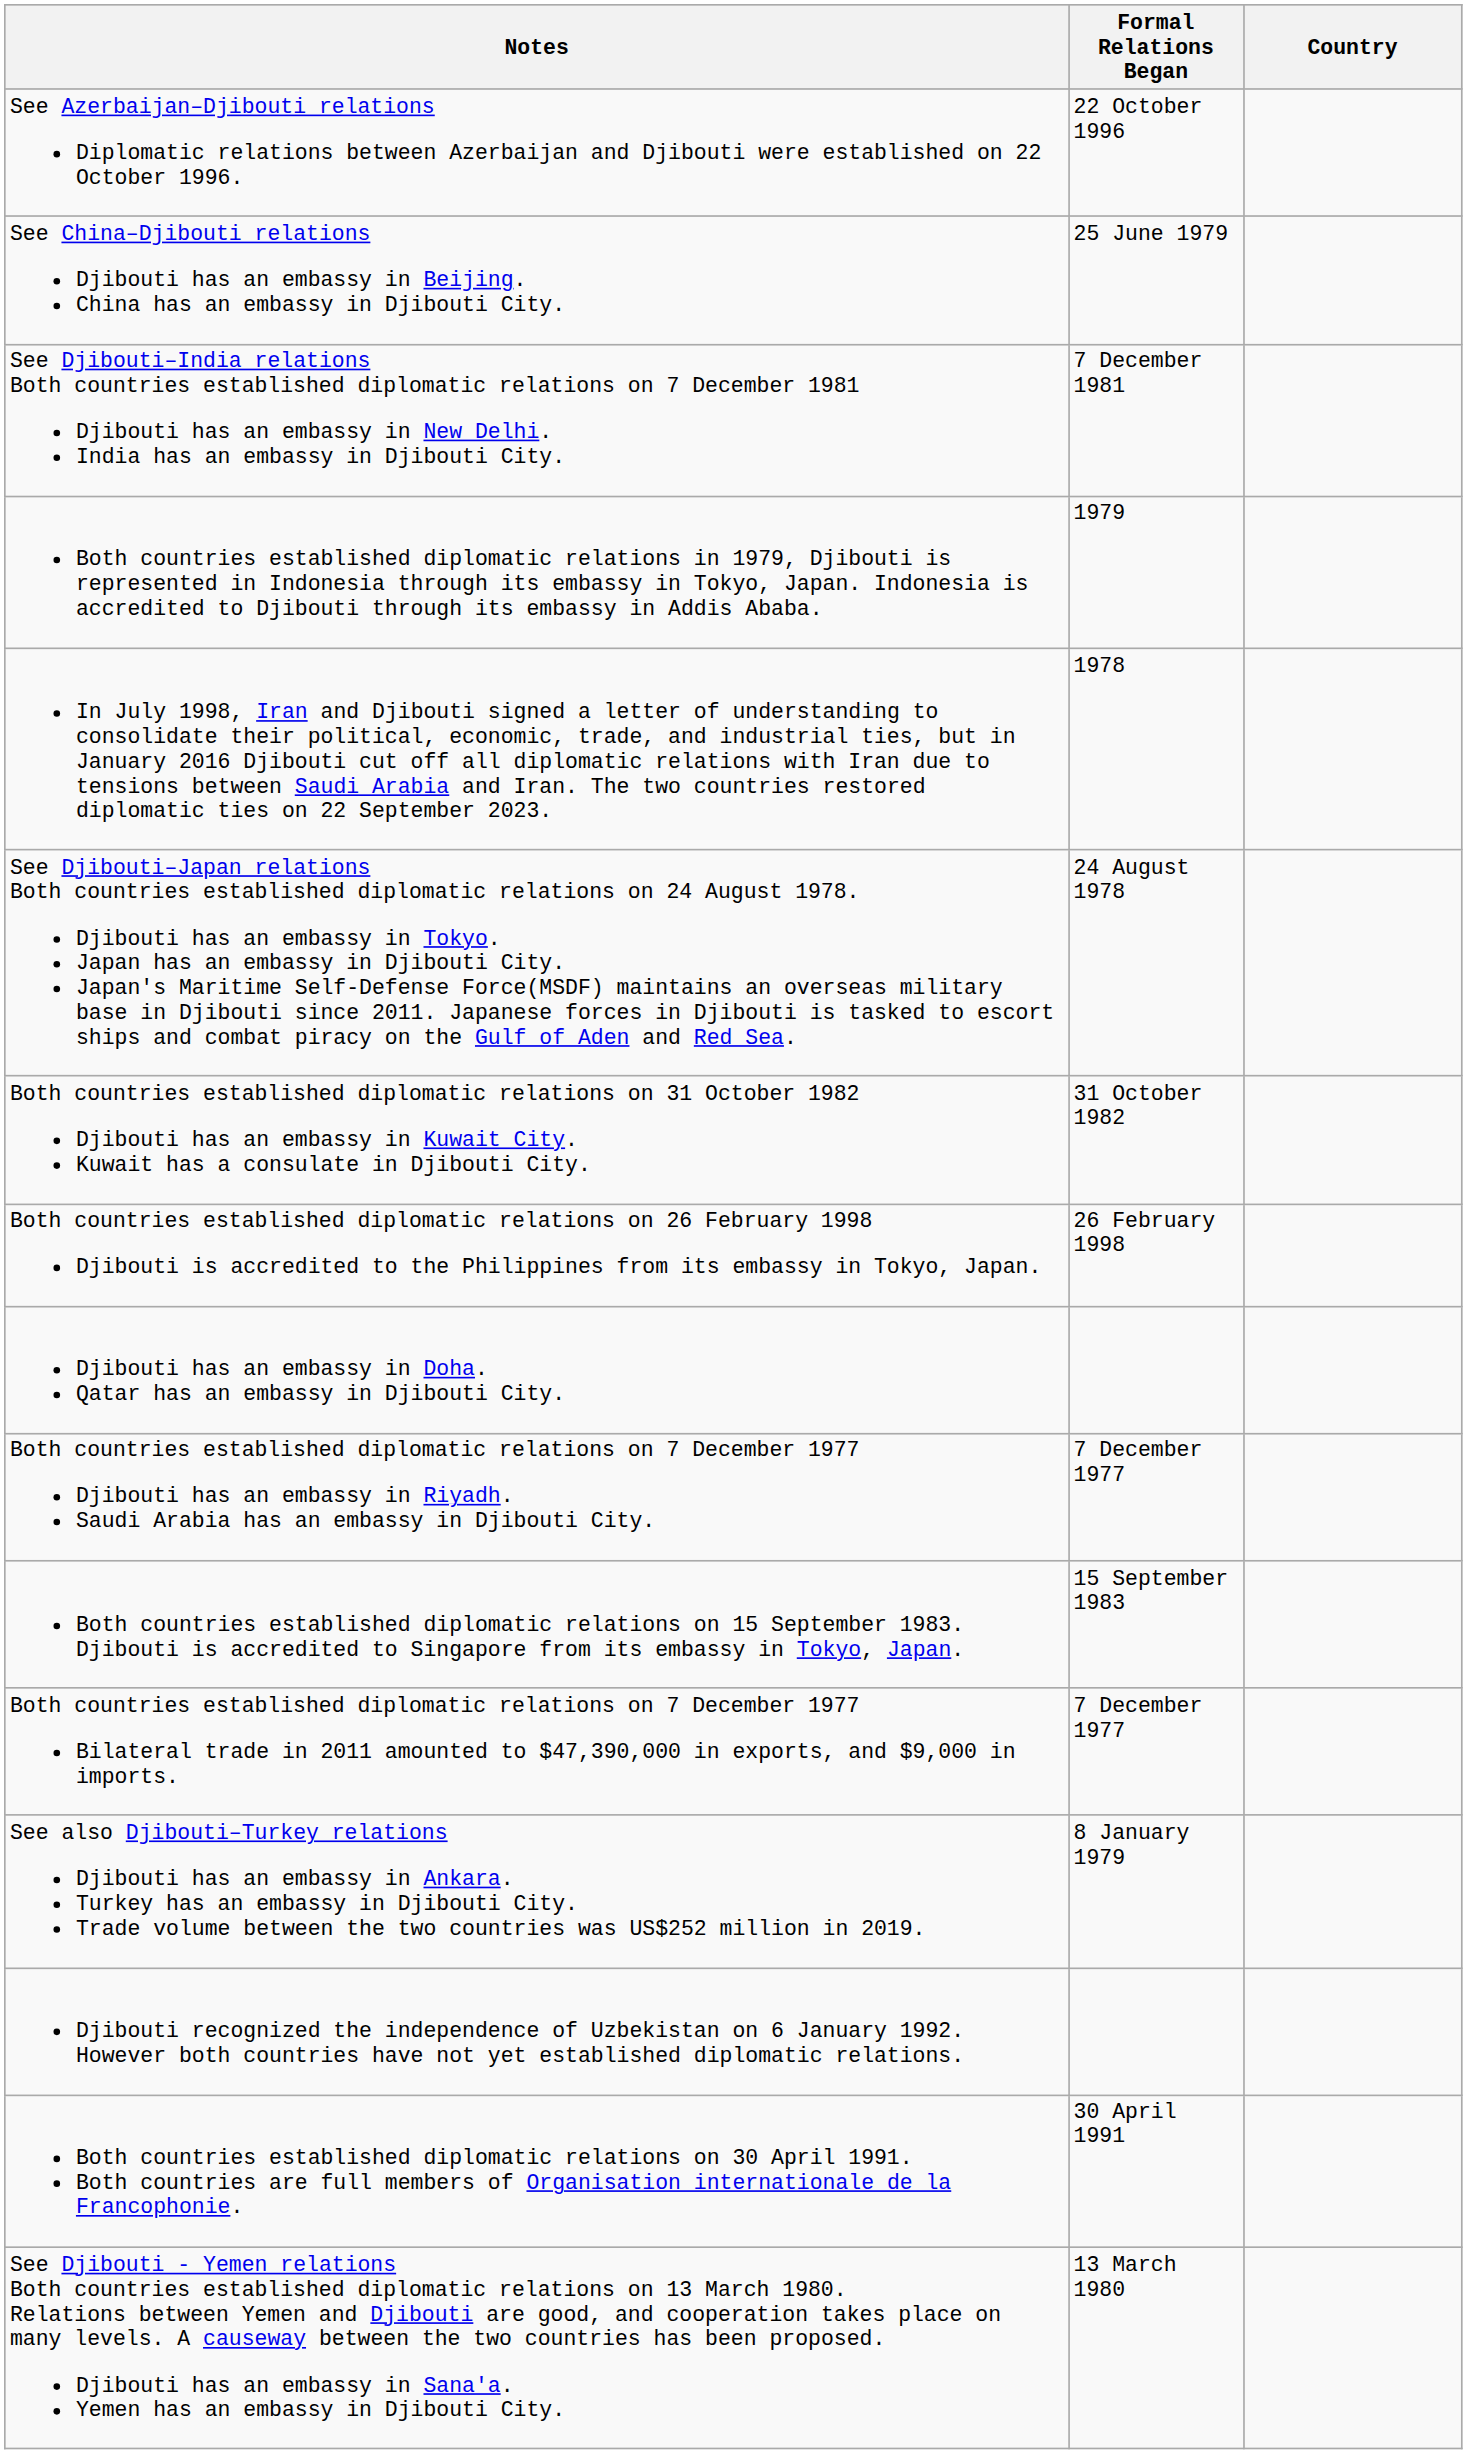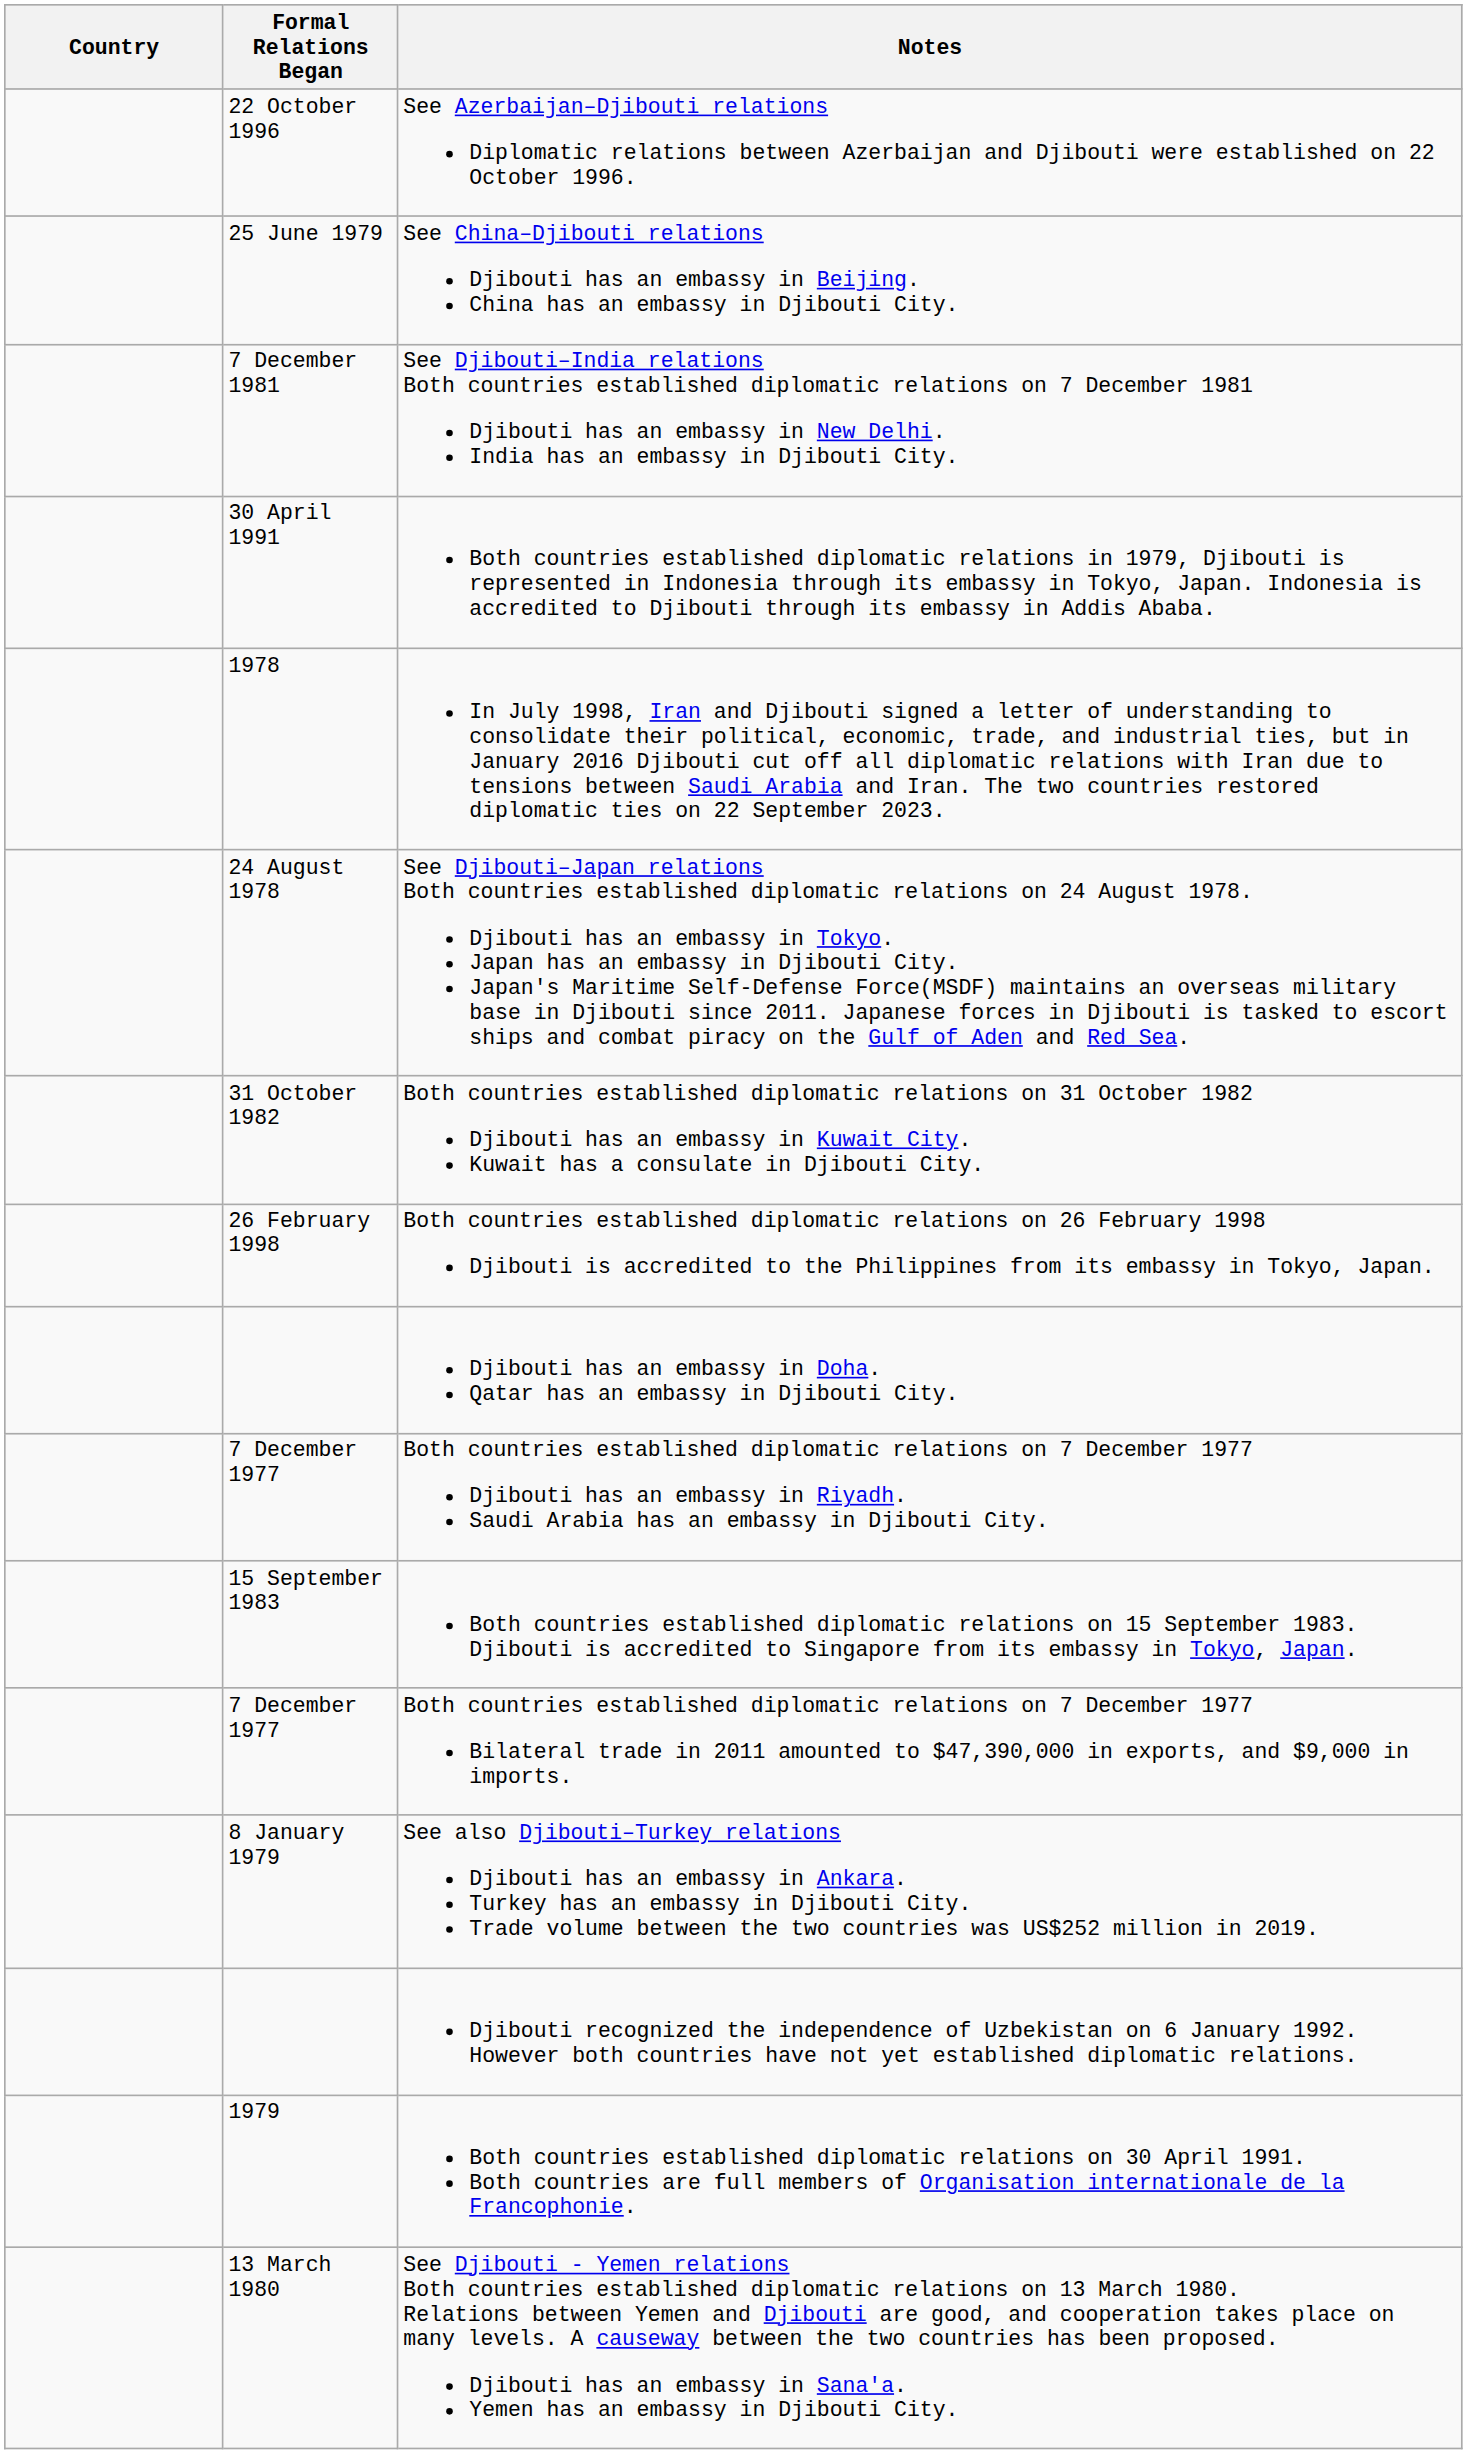columns swapped: (1353, 47) <-> (537, 47)
(1099, 514) 1979 -> (280, 526) 30 April 1991
(1125, 2125) 30 April 1991 -> (254, 2113) 1979
